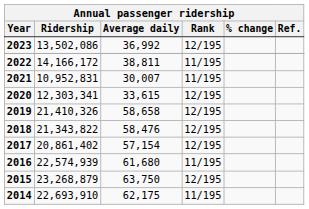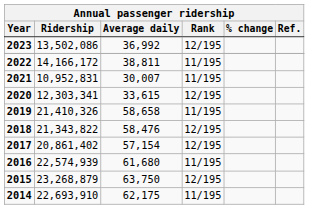(203, 112) 12/195 -> (203, 112) 11/195
